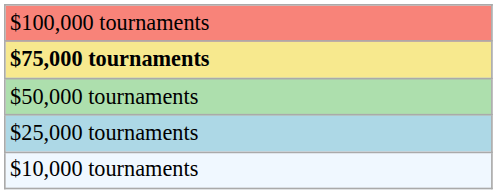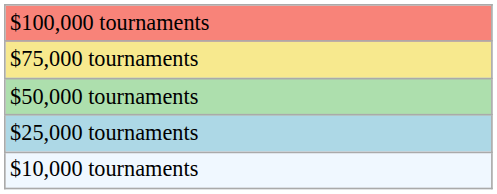(110, 59) bold -> (104, 59) normal
